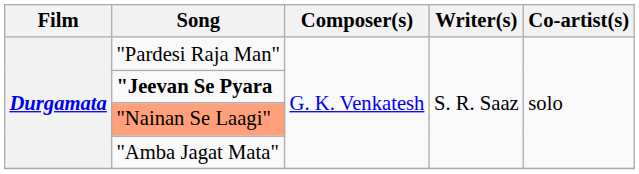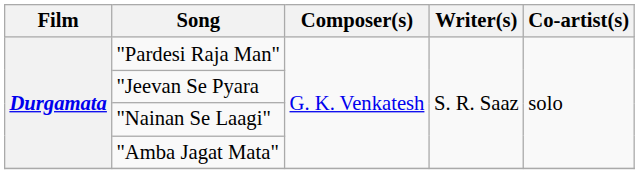(194, 86) bold -> (188, 86) normal
(194, 119) lightsalmon background -> (194, 119) no background
